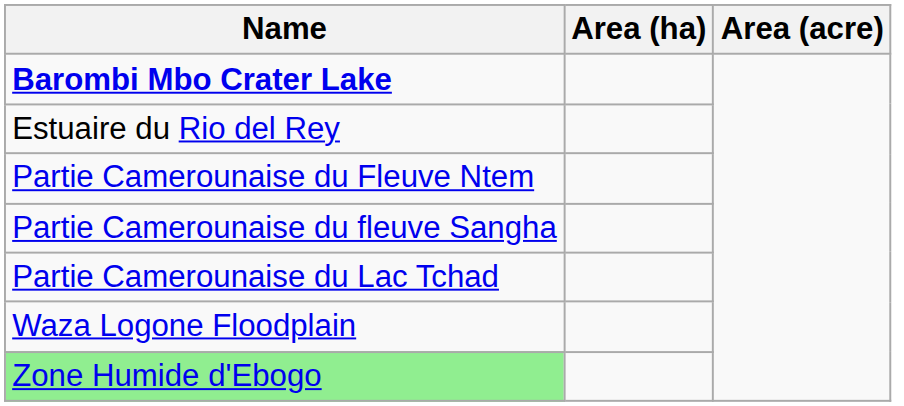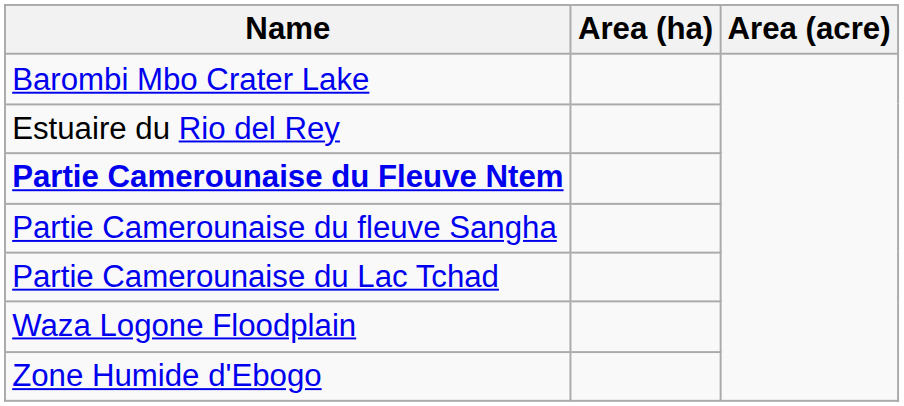(202, 78) bold -> (191, 78) normal
(273, 177) normal -> (288, 177) bold
(167, 375) lightgreen background -> (167, 375) no background
